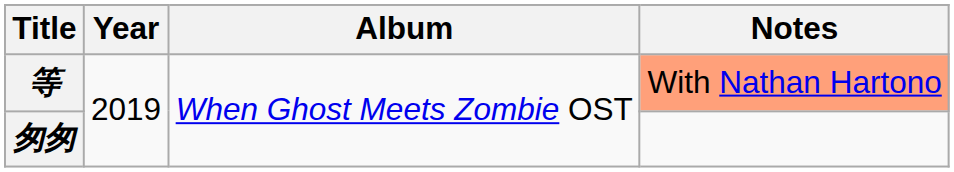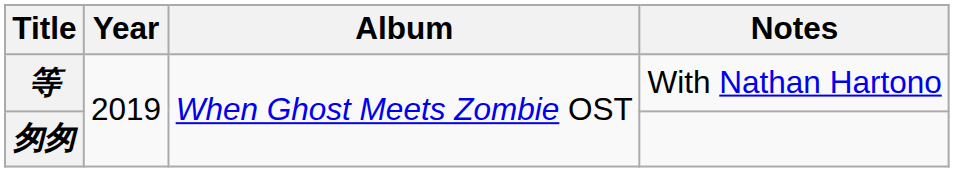(795, 82) lightsalmon background -> (795, 82) no background
